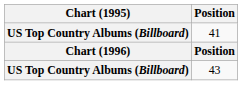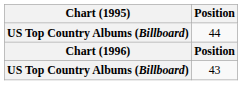(215, 32) 41 -> (215, 32) 44
